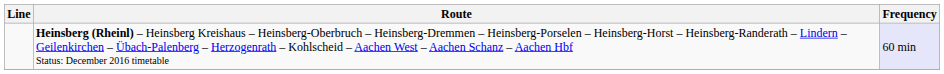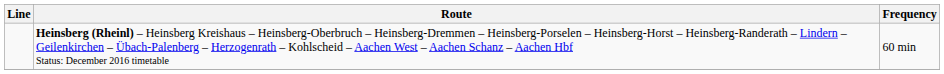(899, 46) lavender background -> (899, 46) no background
